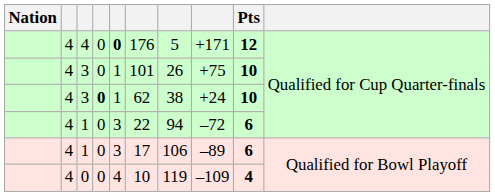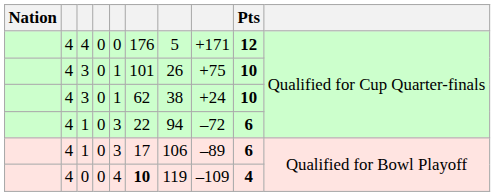(117, 44) bold -> (117, 44) normal
(101, 97) bold -> (101, 97) normal
(142, 177) normal -> (142, 177) bold
